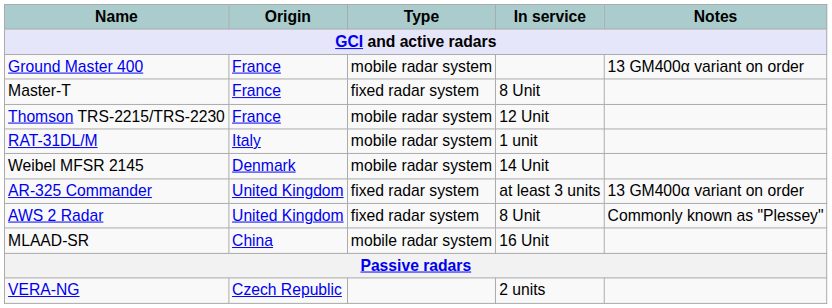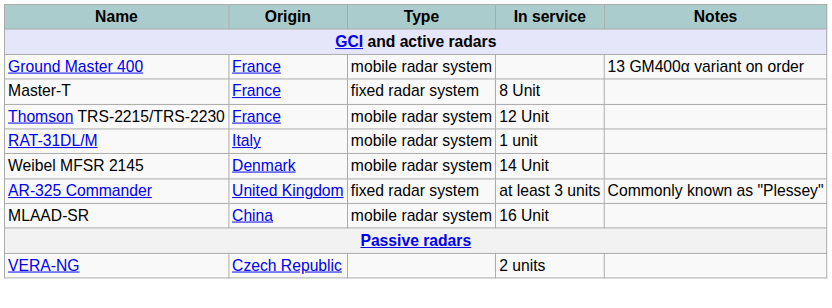(706, 191) 13 GM400α variant on order -> (716, 191) Commonly known as "Plessey"
- row: (56, 215)
